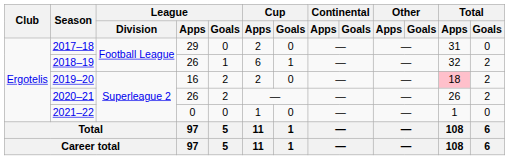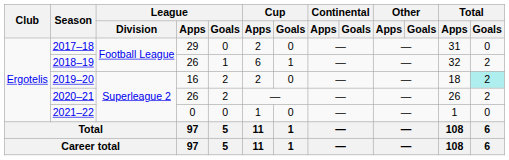(454, 79) pink background -> (454, 79) no background
(487, 79) no background -> (487, 79) paleturquoise background
